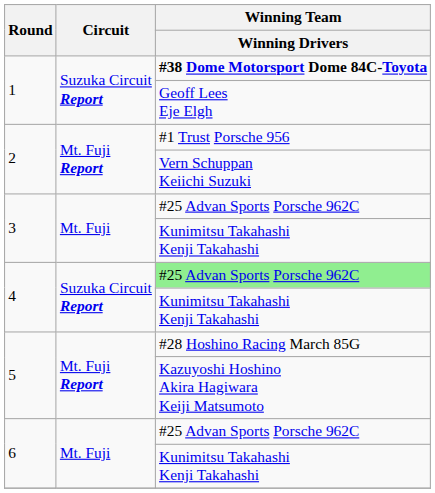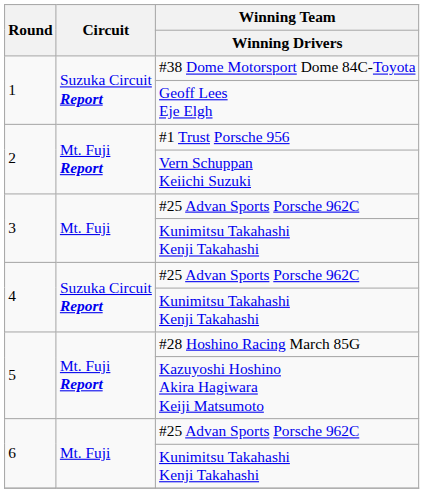(293, 68) bold -> (287, 68) normal
(259, 275) lightgreen background -> (259, 275) no background
